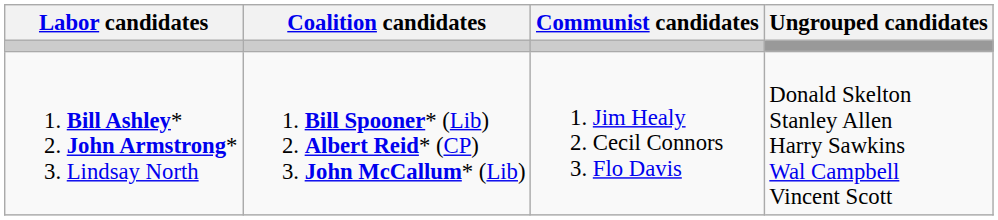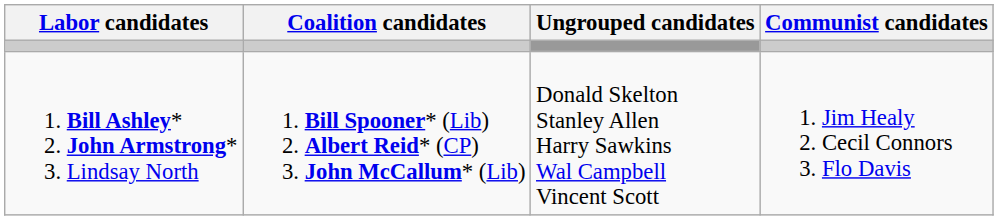columns swapped: (647, 22) <-> (879, 22)
